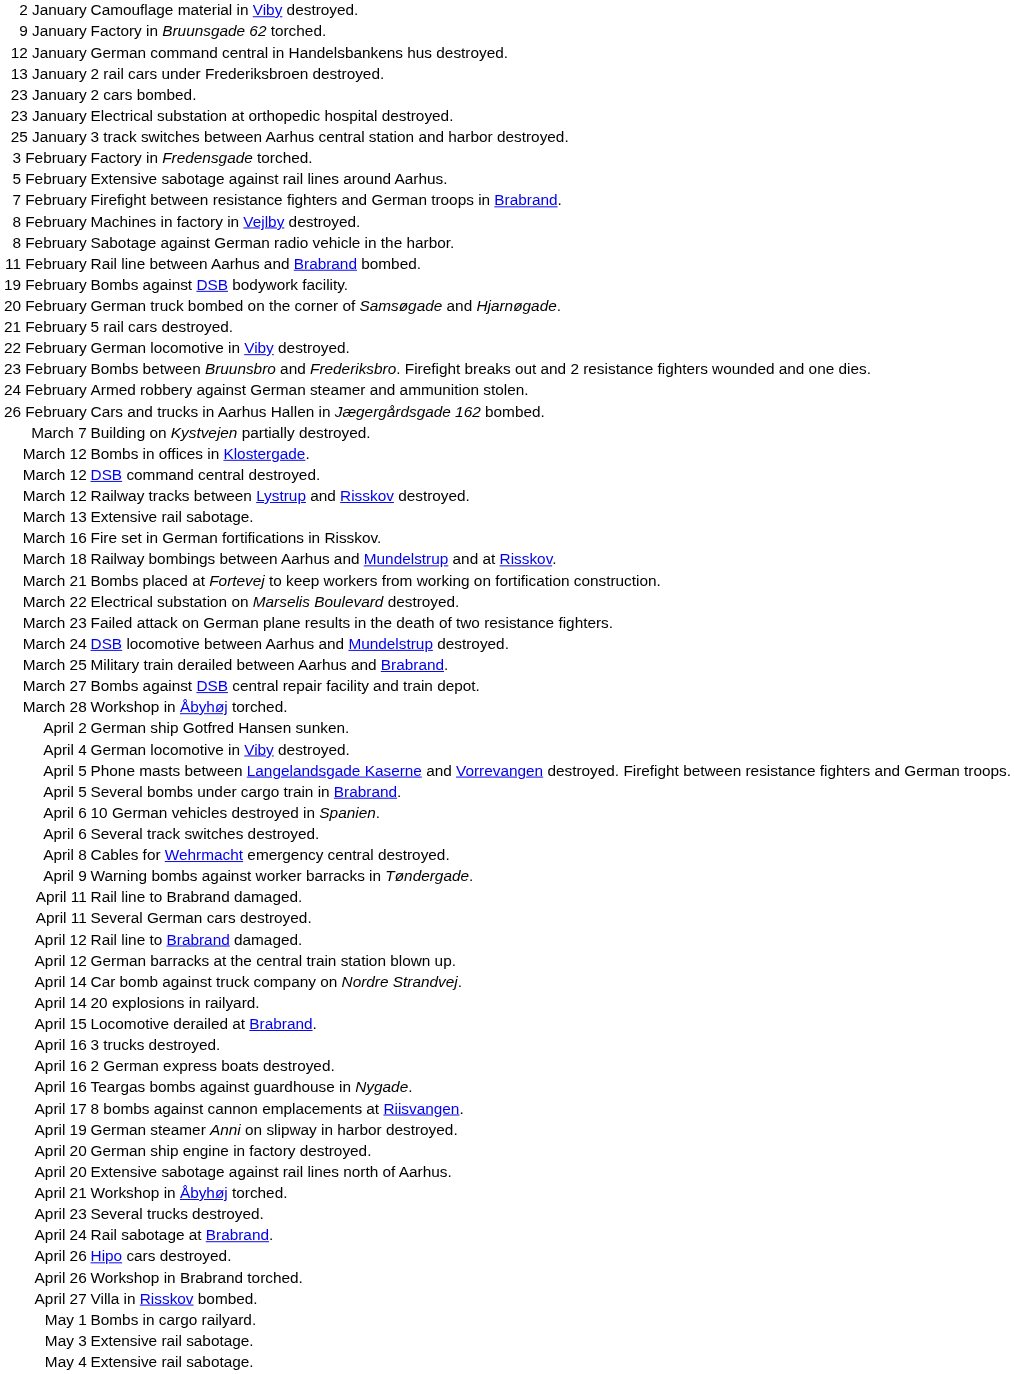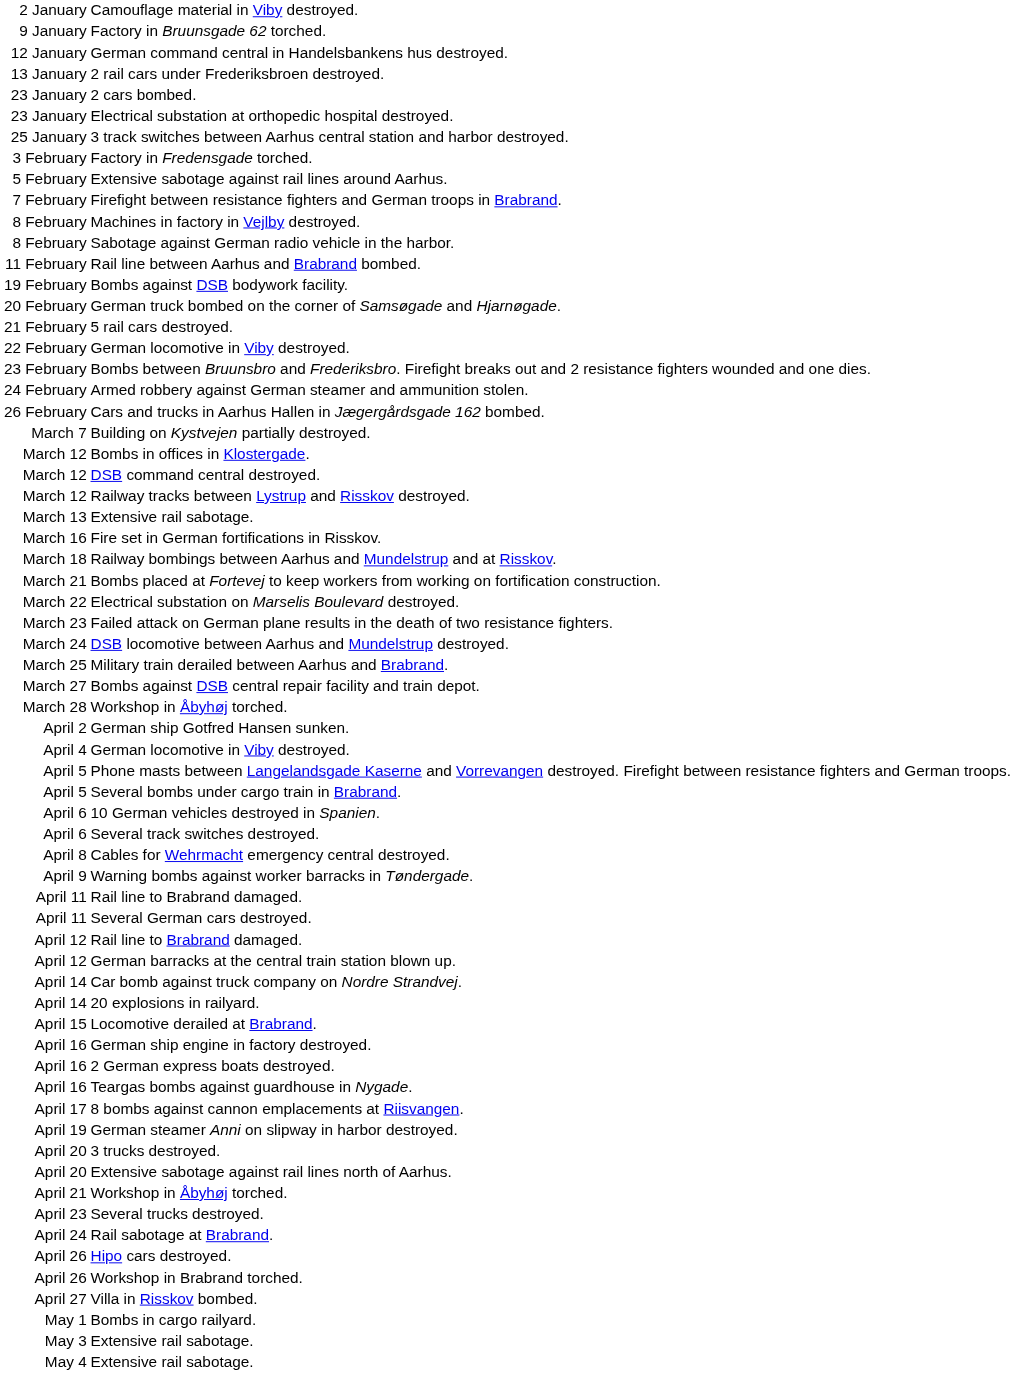(155, 1045) 3 trucks destroyed. -> (231, 1045) German ship engine in factory destroyed.
(231, 1151) German ship engine in factory destroyed. -> (155, 1151) 3 trucks destroyed.
